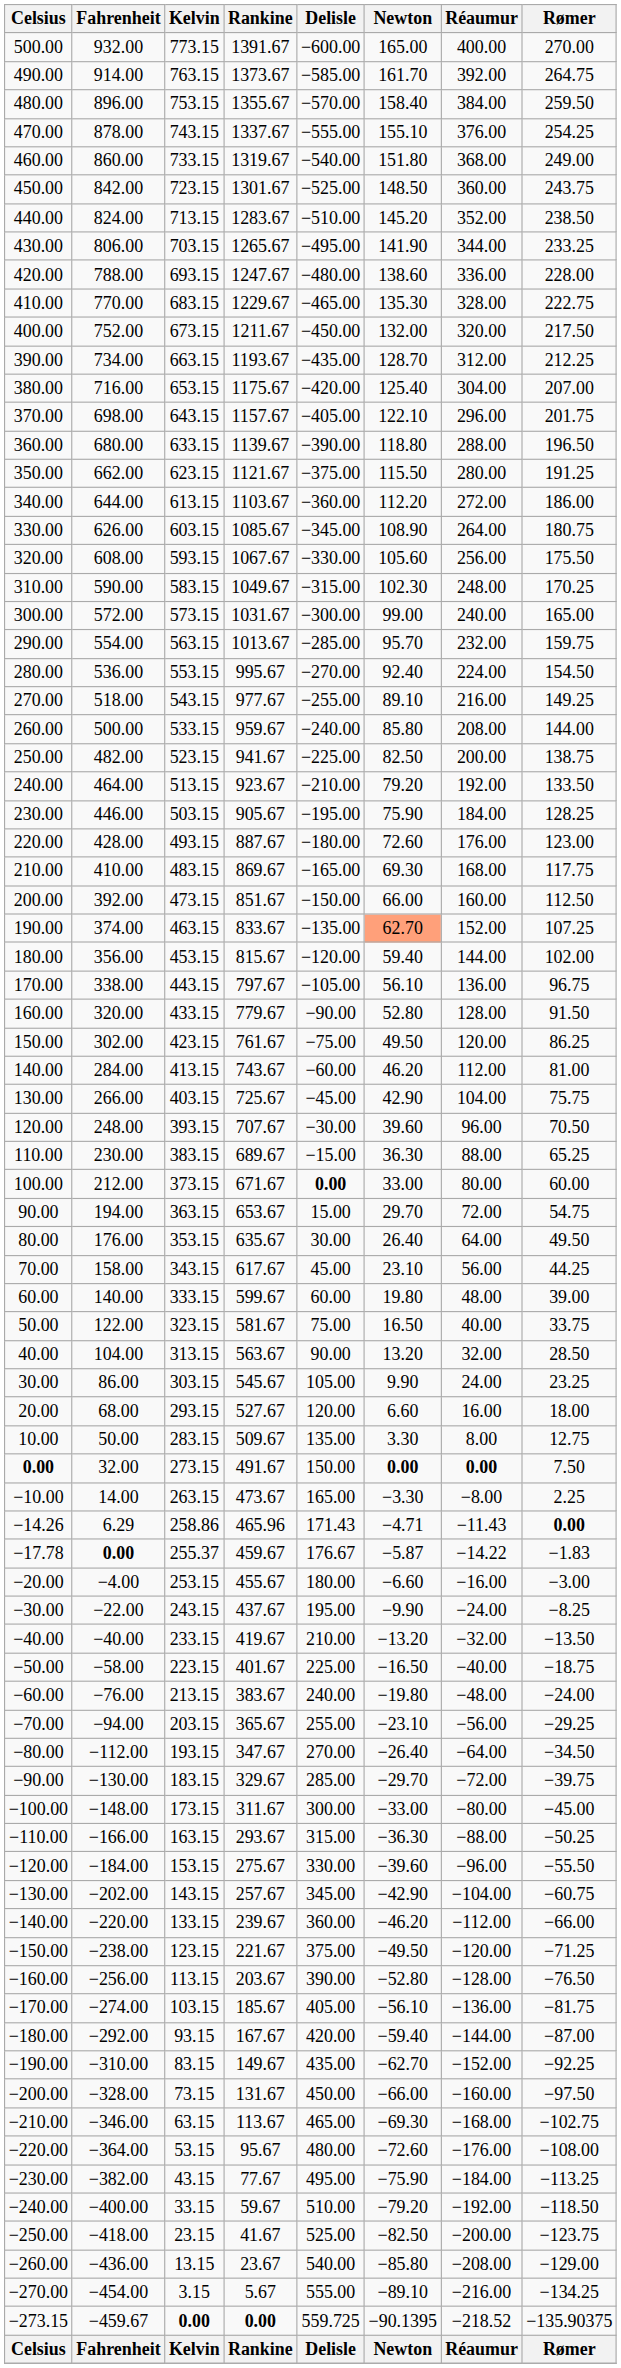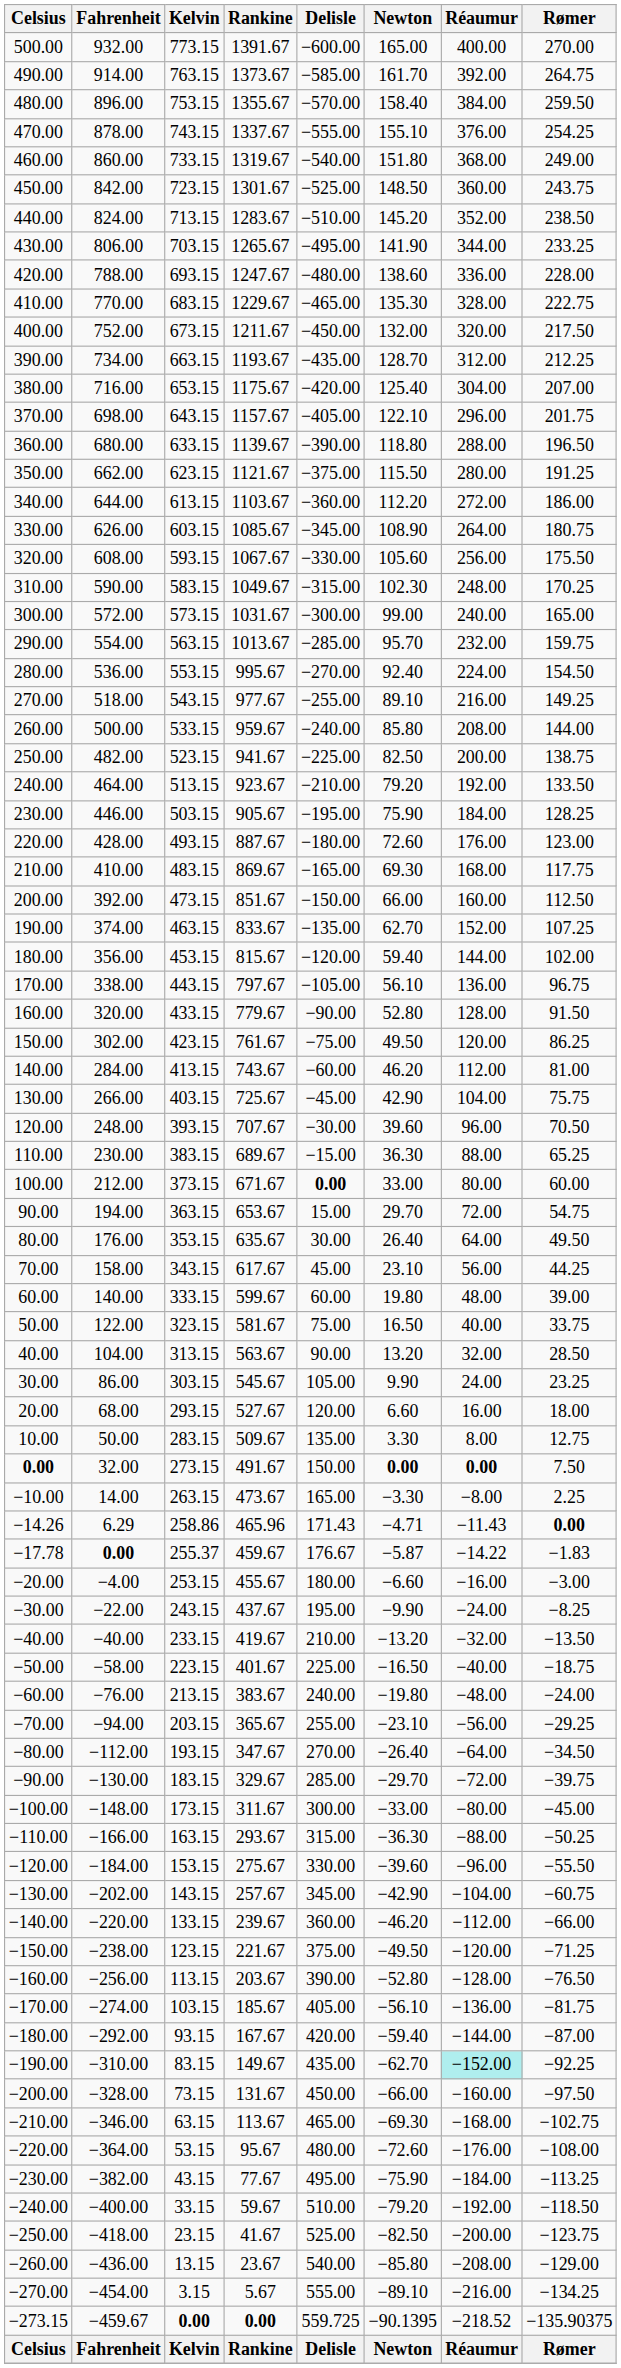(403, 928) lightsalmon background -> (403, 928) no background
(482, 2064) no background -> (482, 2064) paleturquoise background
